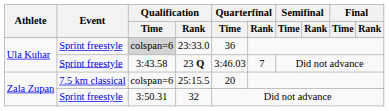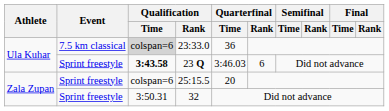(91, 46) Sprint freestyle -> (92, 46) 7.5 km classical
(152, 63) normal -> (152, 63) bold
(262, 63) 7 -> (262, 63) 6
(92, 80) 7.5 km classical -> (91, 80) Sprint freestyle
